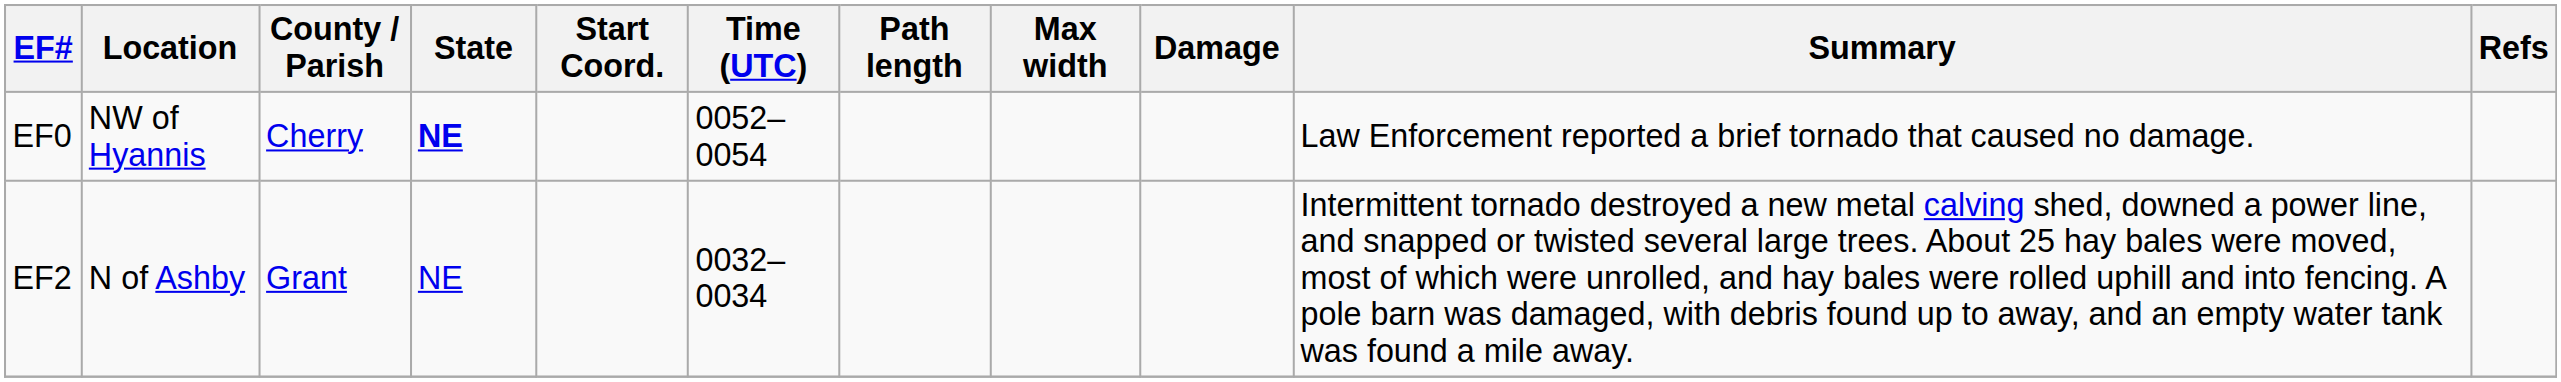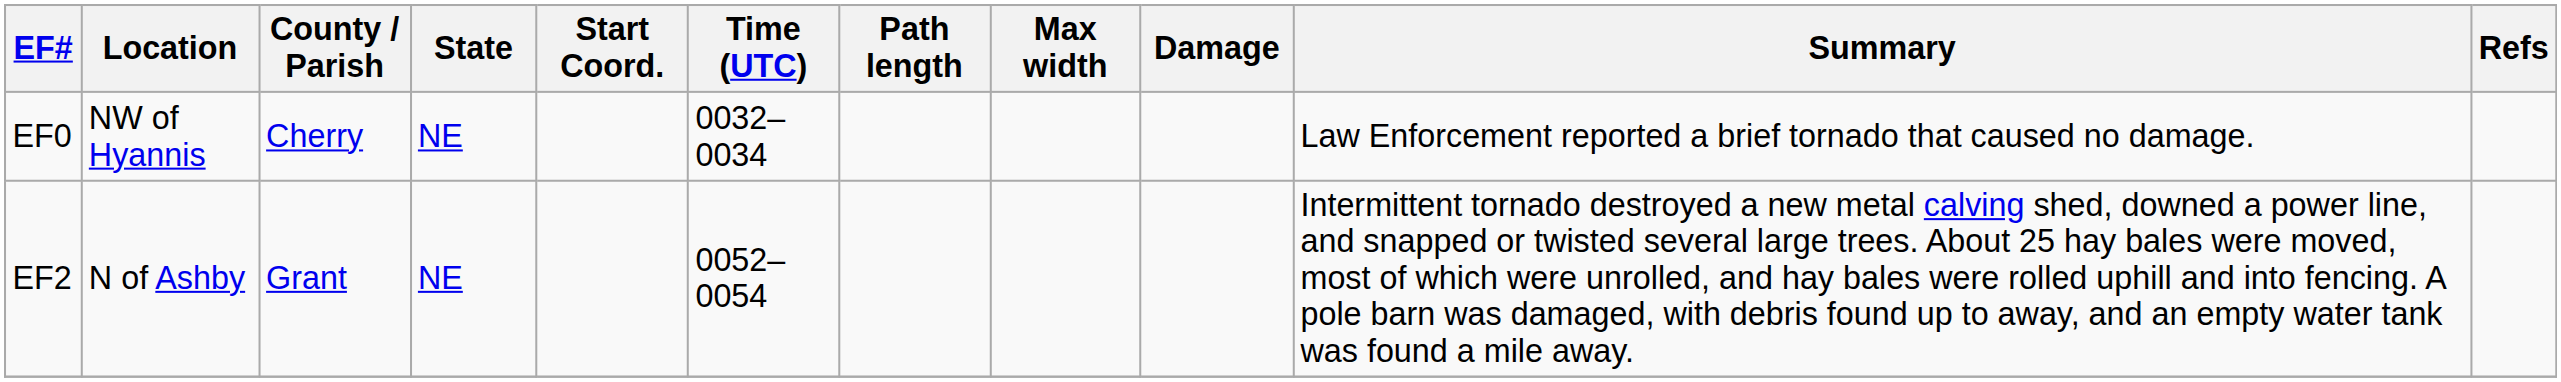(440, 135) bold -> (440, 135) normal
(740, 135) 0052–0054 -> (740, 135) 0032–0034
(740, 278) 0032–0034 -> (740, 278) 0052–0054
